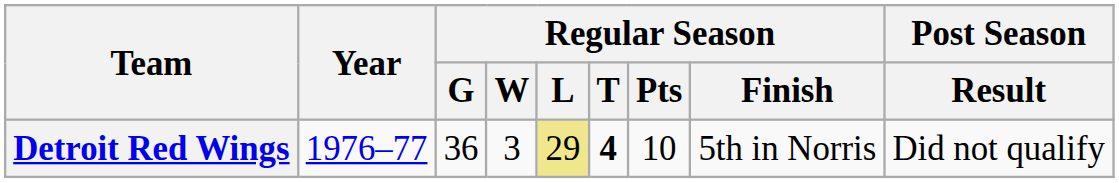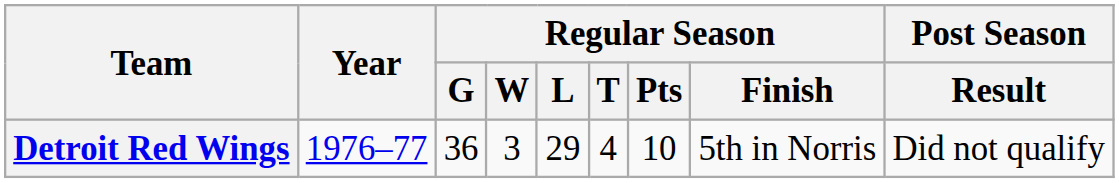(563, 148) khaki background -> (563, 148) no background
(608, 148) bold -> (608, 148) normal
